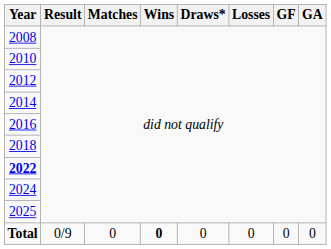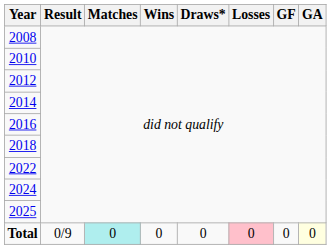(23, 168) bold -> (23, 168) normal
(113, 233) no background -> (113, 233) paleturquoise background
(159, 233) bold -> (159, 233) normal
(251, 233) no background -> (251, 233) pink background
(312, 233) no background -> (312, 233) lightyellow background
